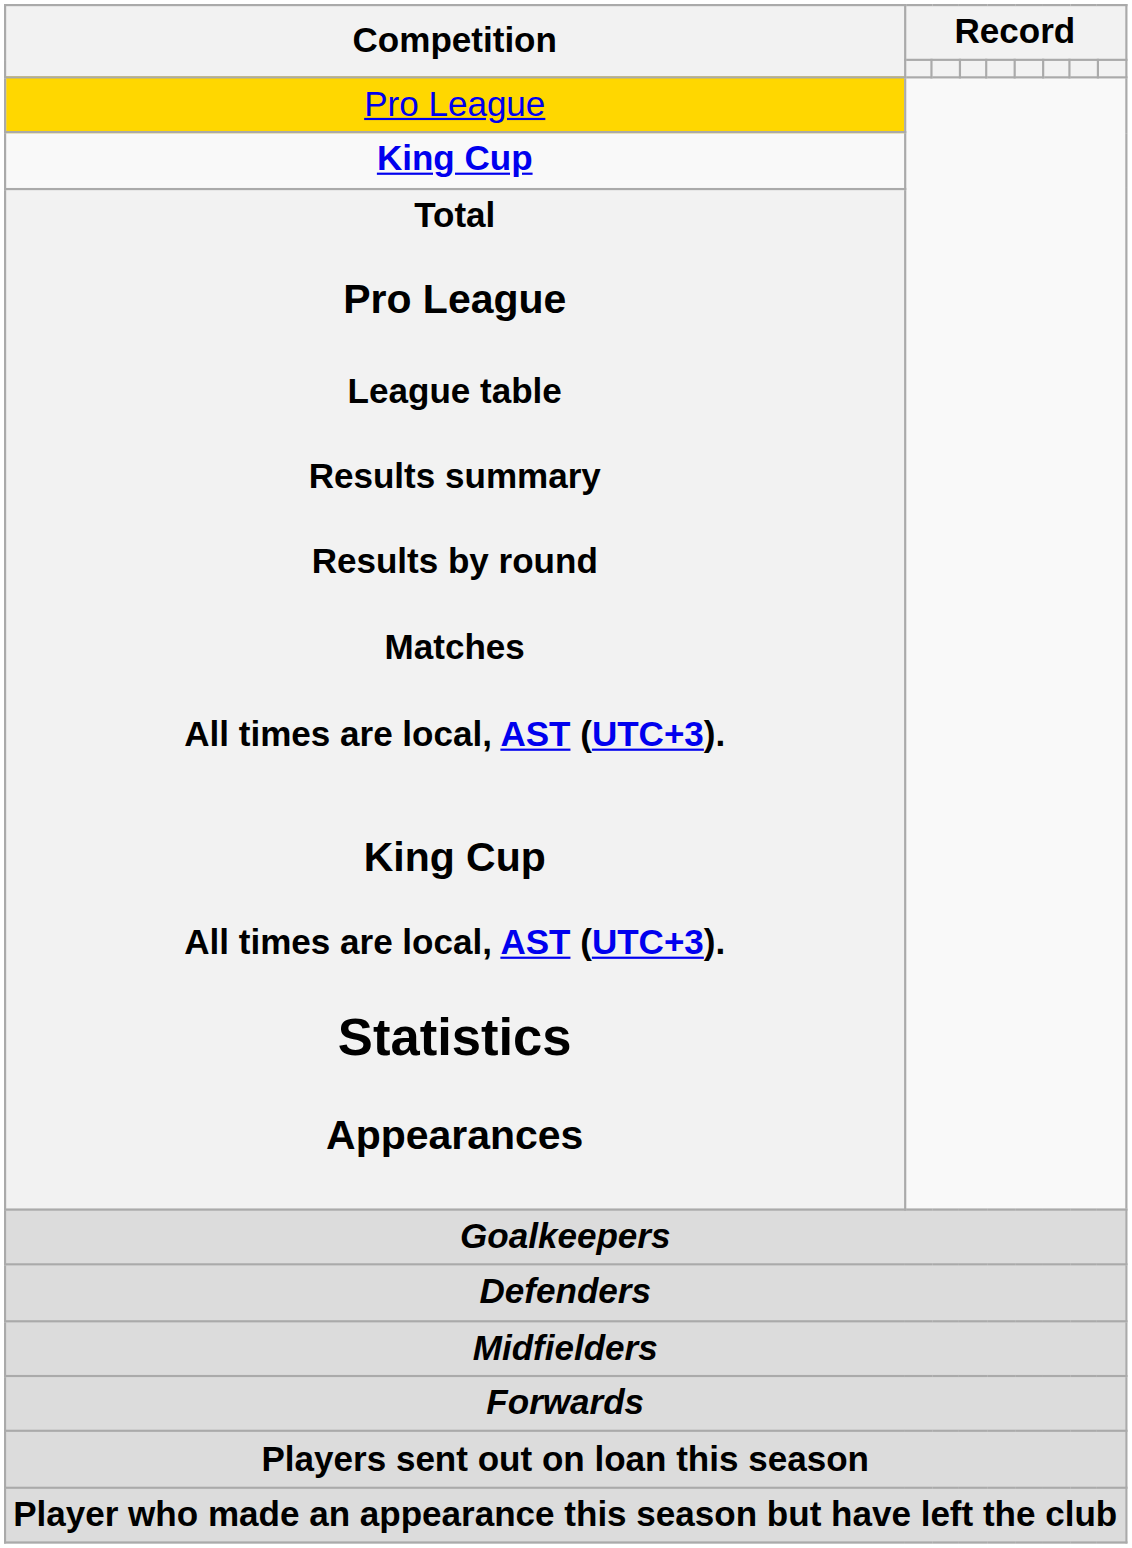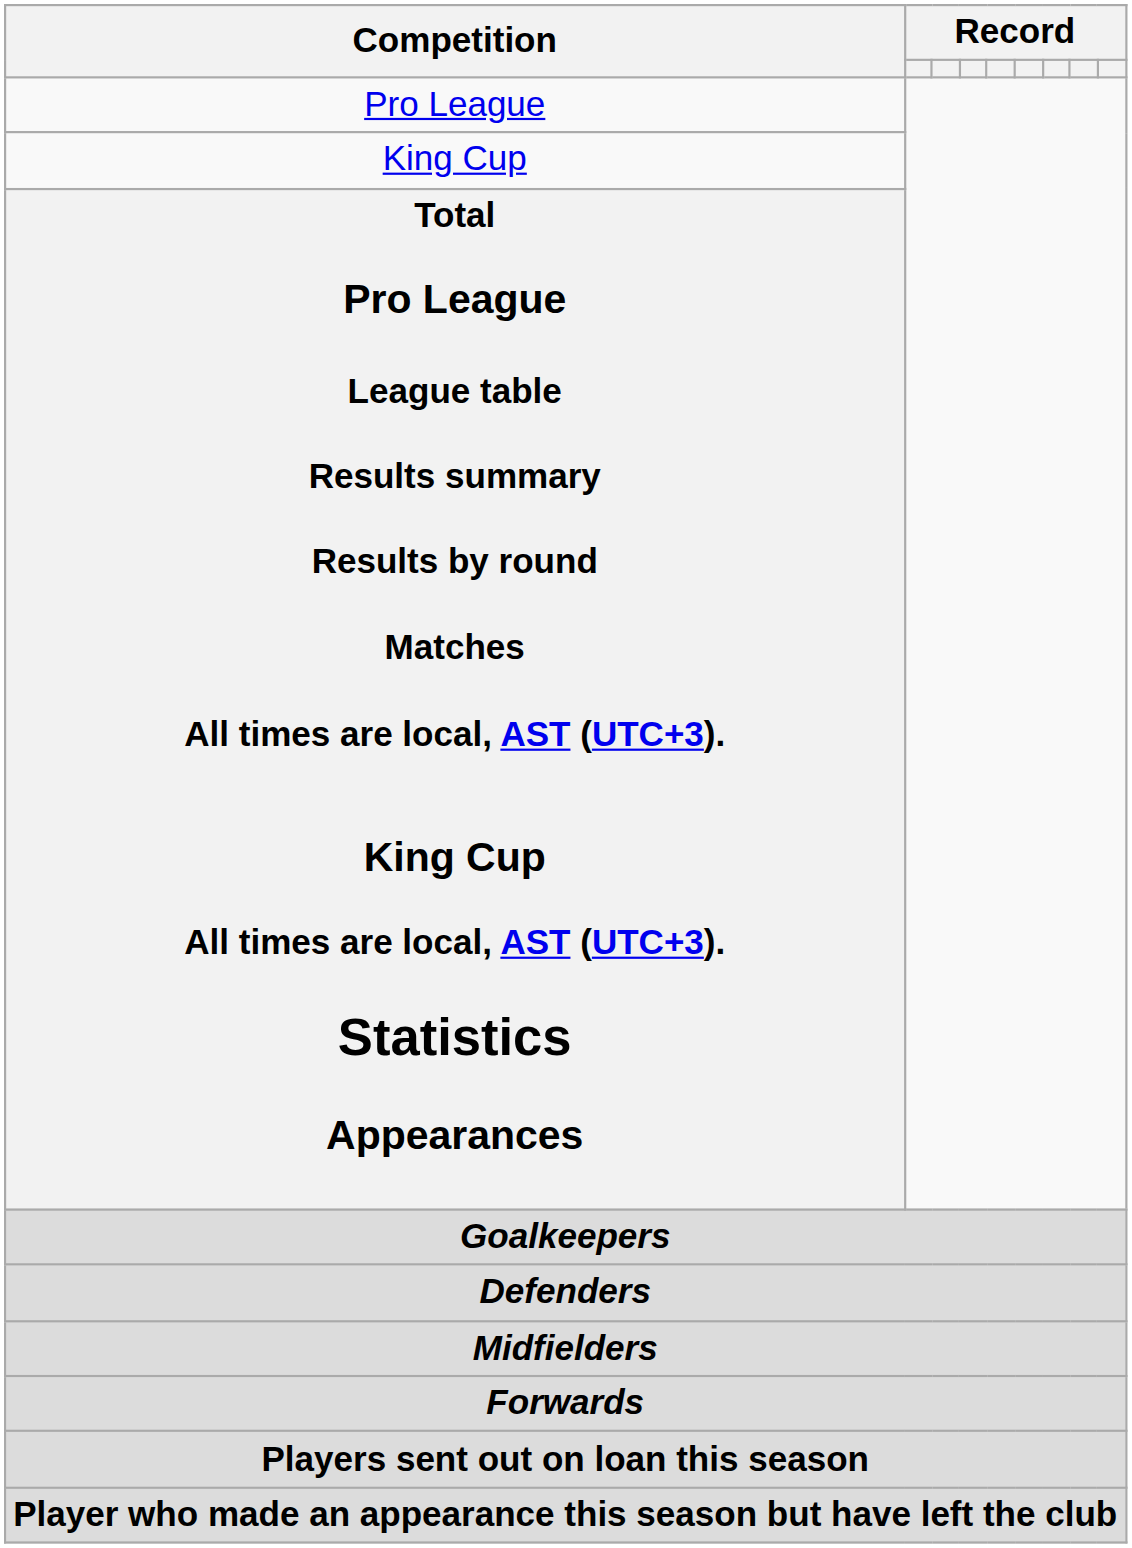(455, 104) gold background -> (455, 104) no background
(455, 159) bold -> (455, 159) normal
